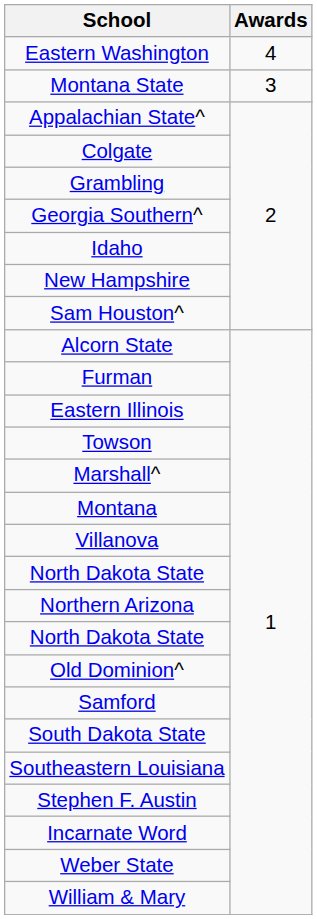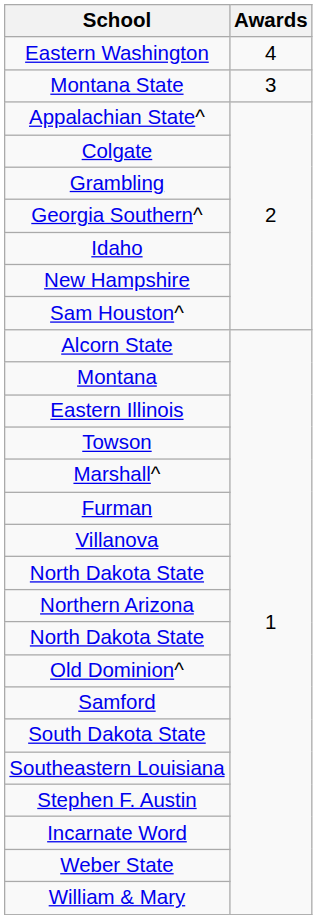(117, 378) Furman -> (117, 378) Montana
(117, 507) Montana -> (117, 507) Furman
